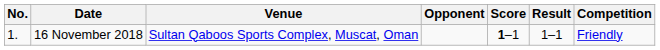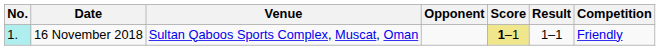(13, 34) no background -> (13, 34) paleturquoise background
(508, 34) no background -> (508, 34) khaki background
